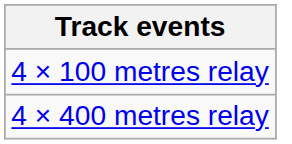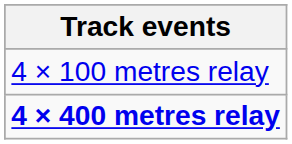(140, 116) normal -> (146, 116) bold
